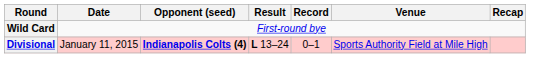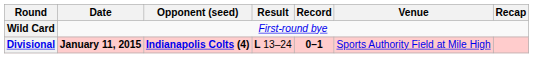(99, 45) normal -> (100, 45) bold
(311, 45) normal -> (314, 45) bold
